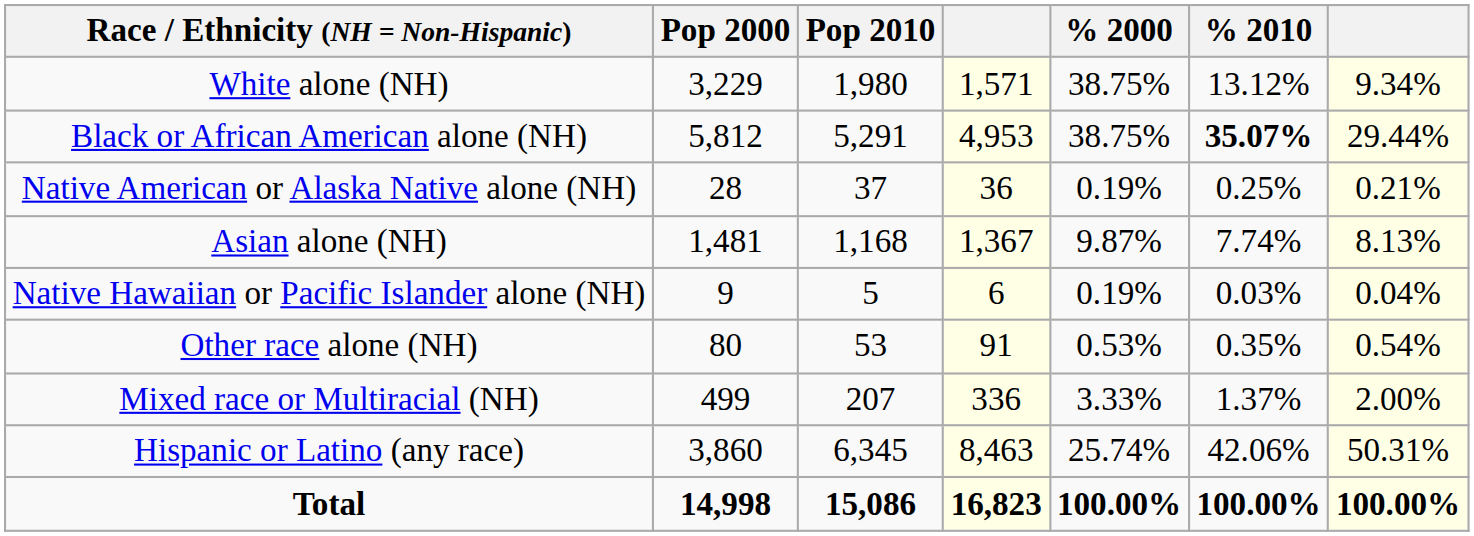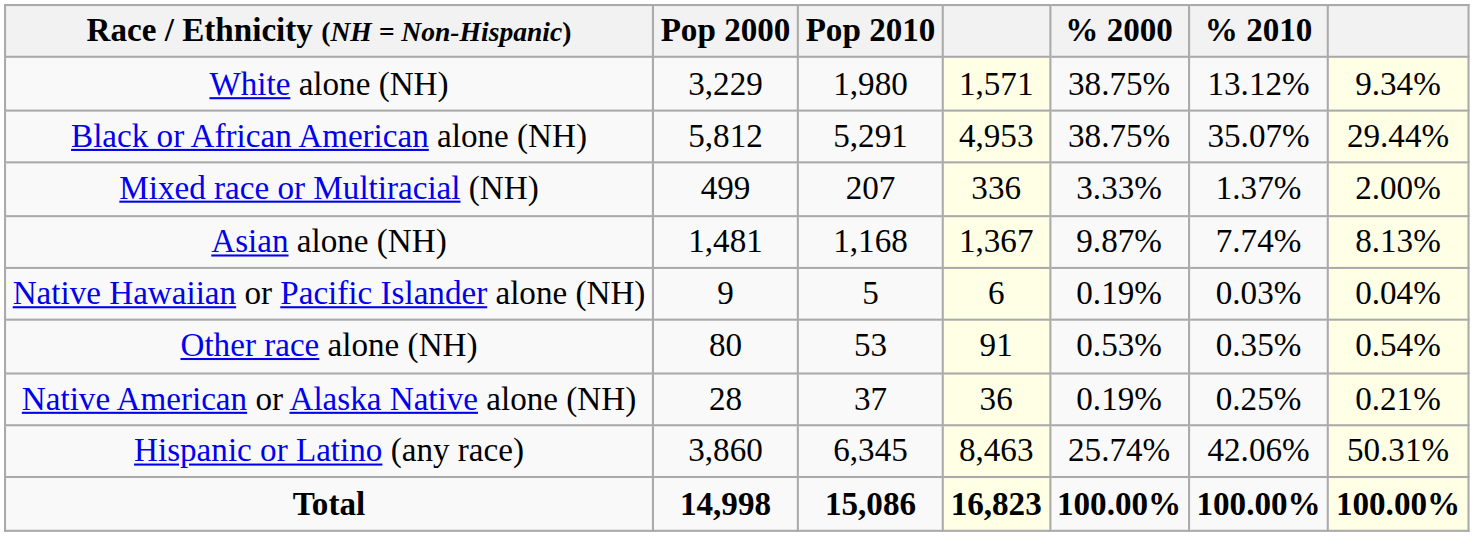(1259, 135) bold -> (1259, 135) normal
rows swapped: (329, 188) <-> (329, 398)
